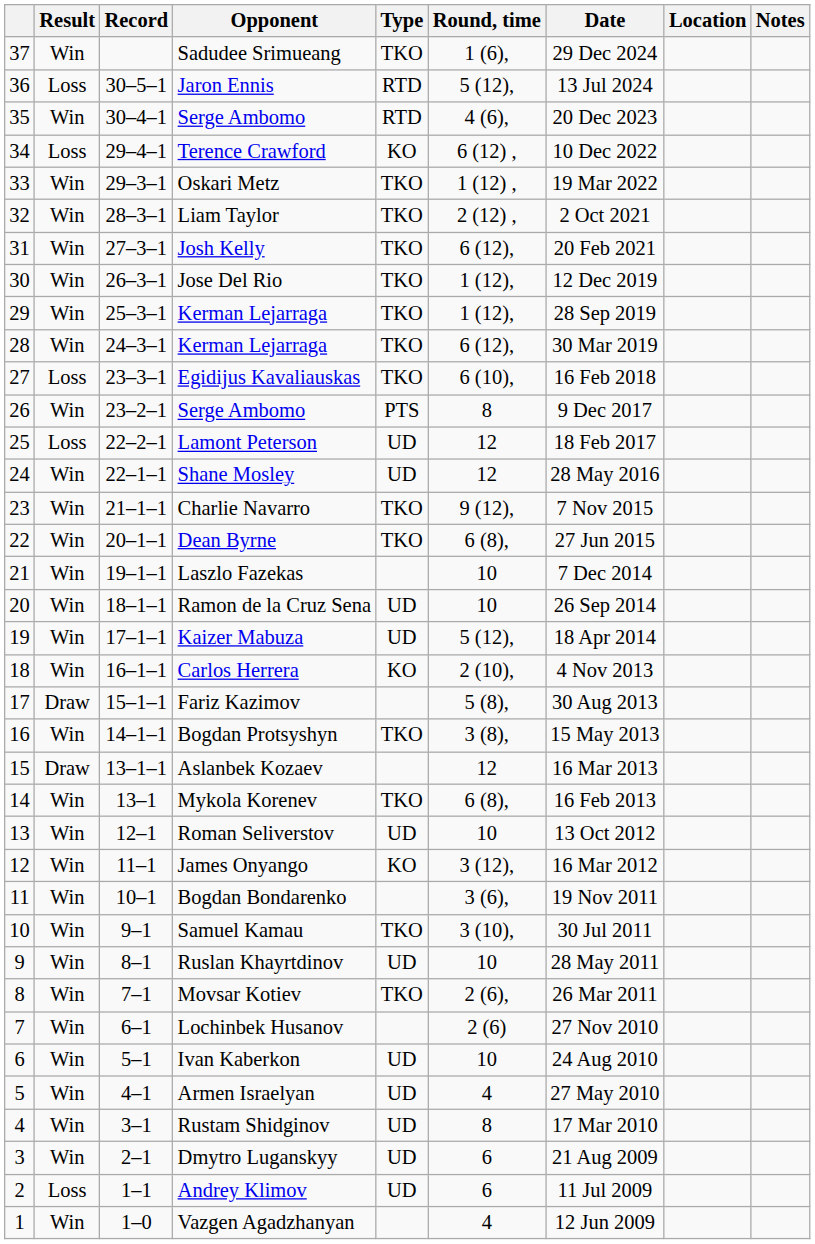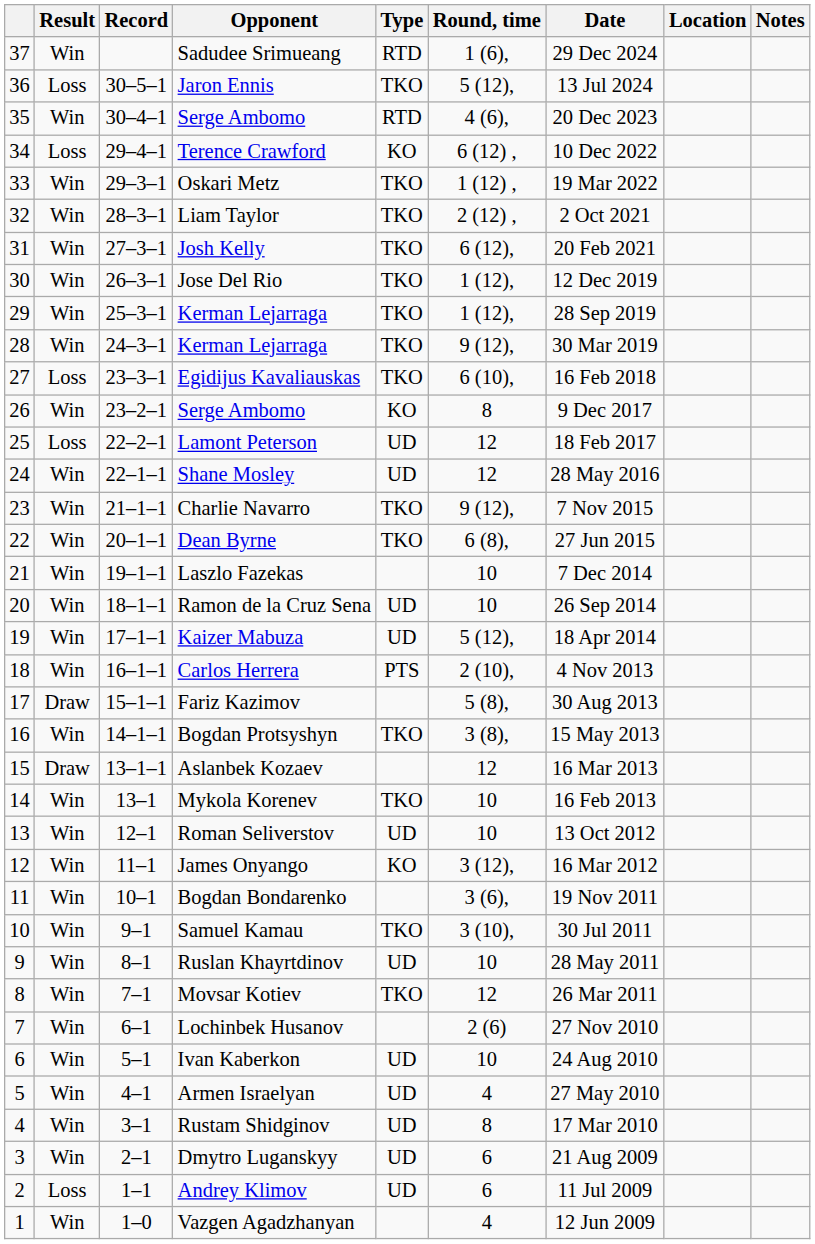(402, 53) TKO -> (402, 53) RTD
(402, 85) RTD -> (402, 85) TKO
(487, 345) 6 (12), -> (487, 345) 9 (12),
(402, 410) PTS -> (402, 410) KO
(402, 670) KO -> (402, 670) PTS
(487, 800) 6 (8), -> (487, 800) 10
(487, 995) 2 (6), -> (487, 995) 12
